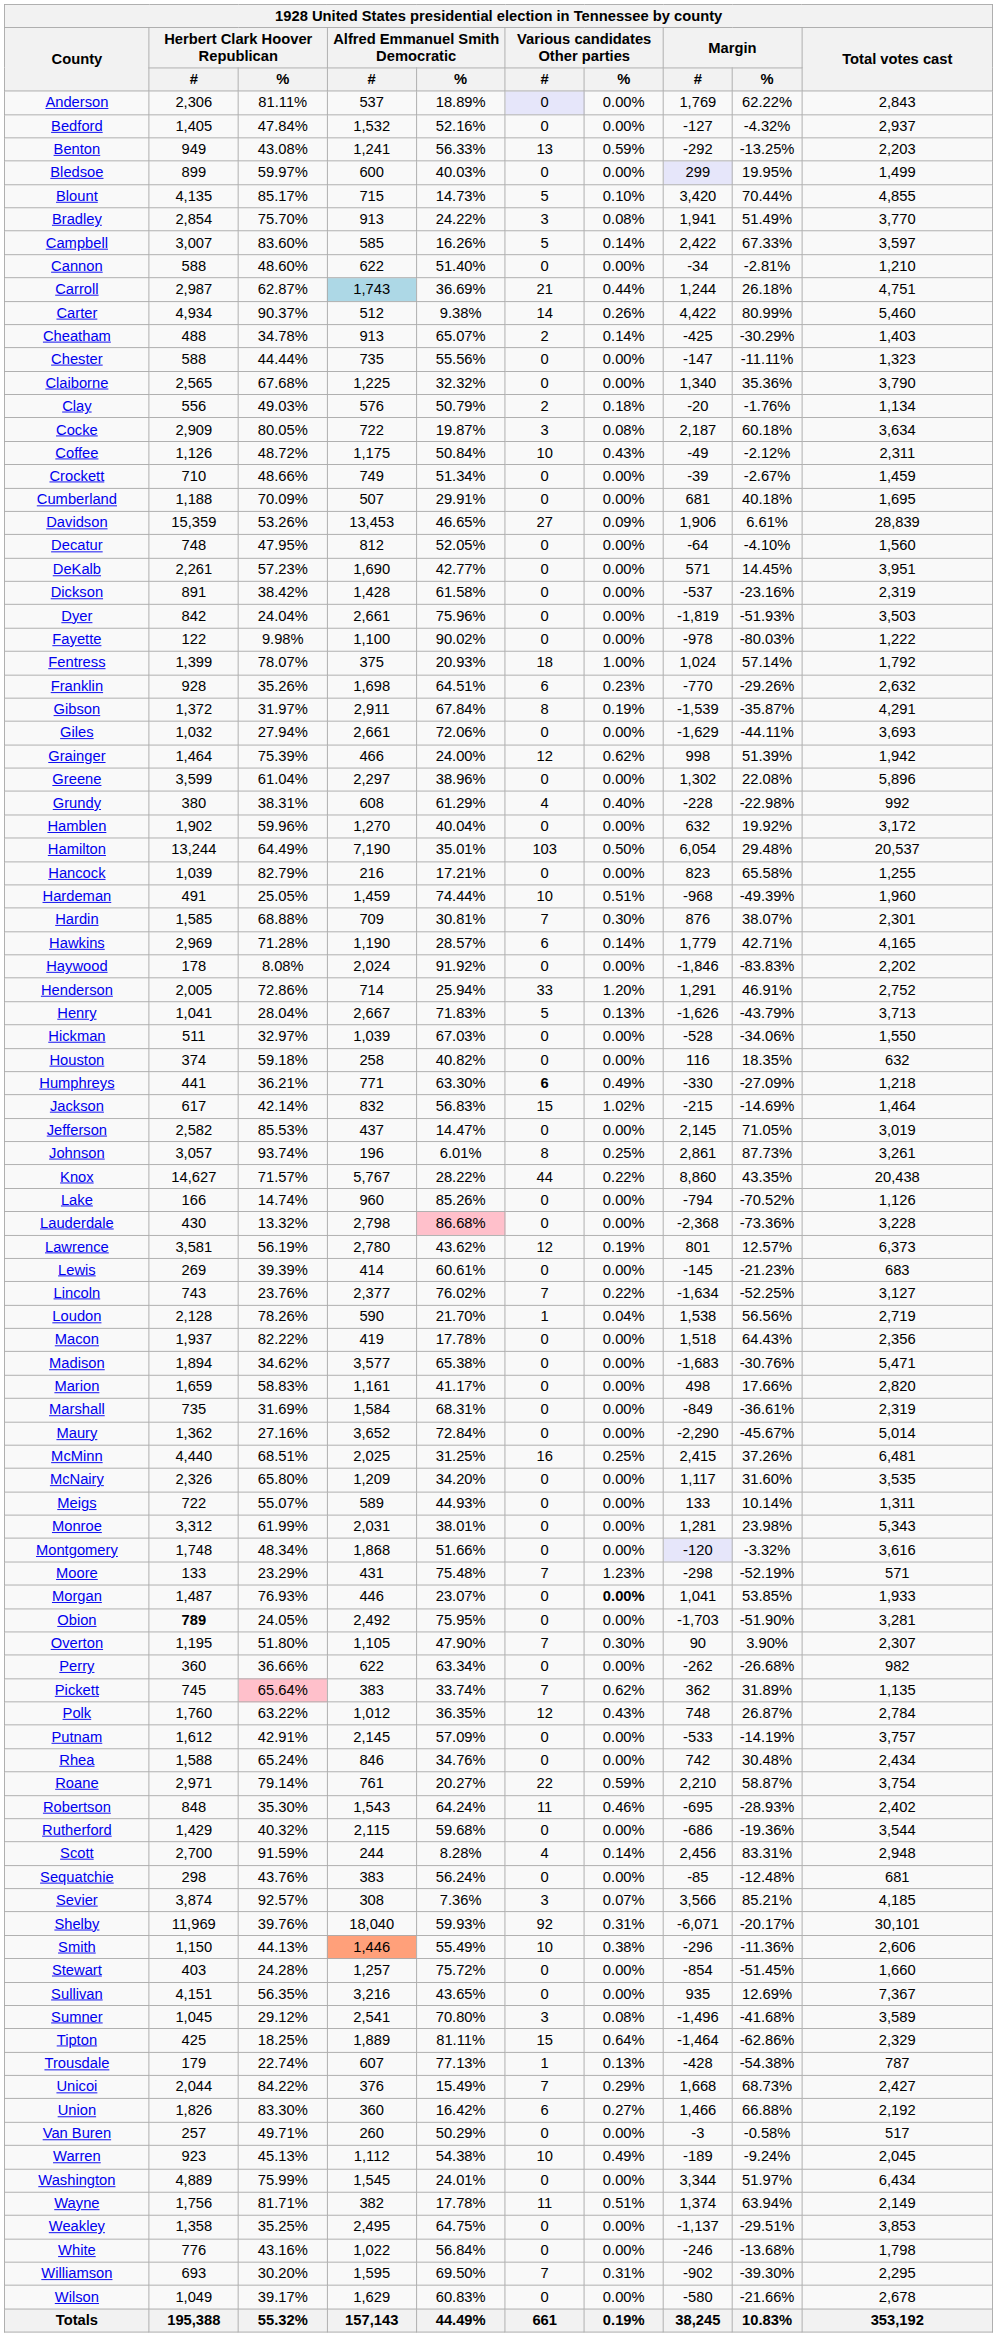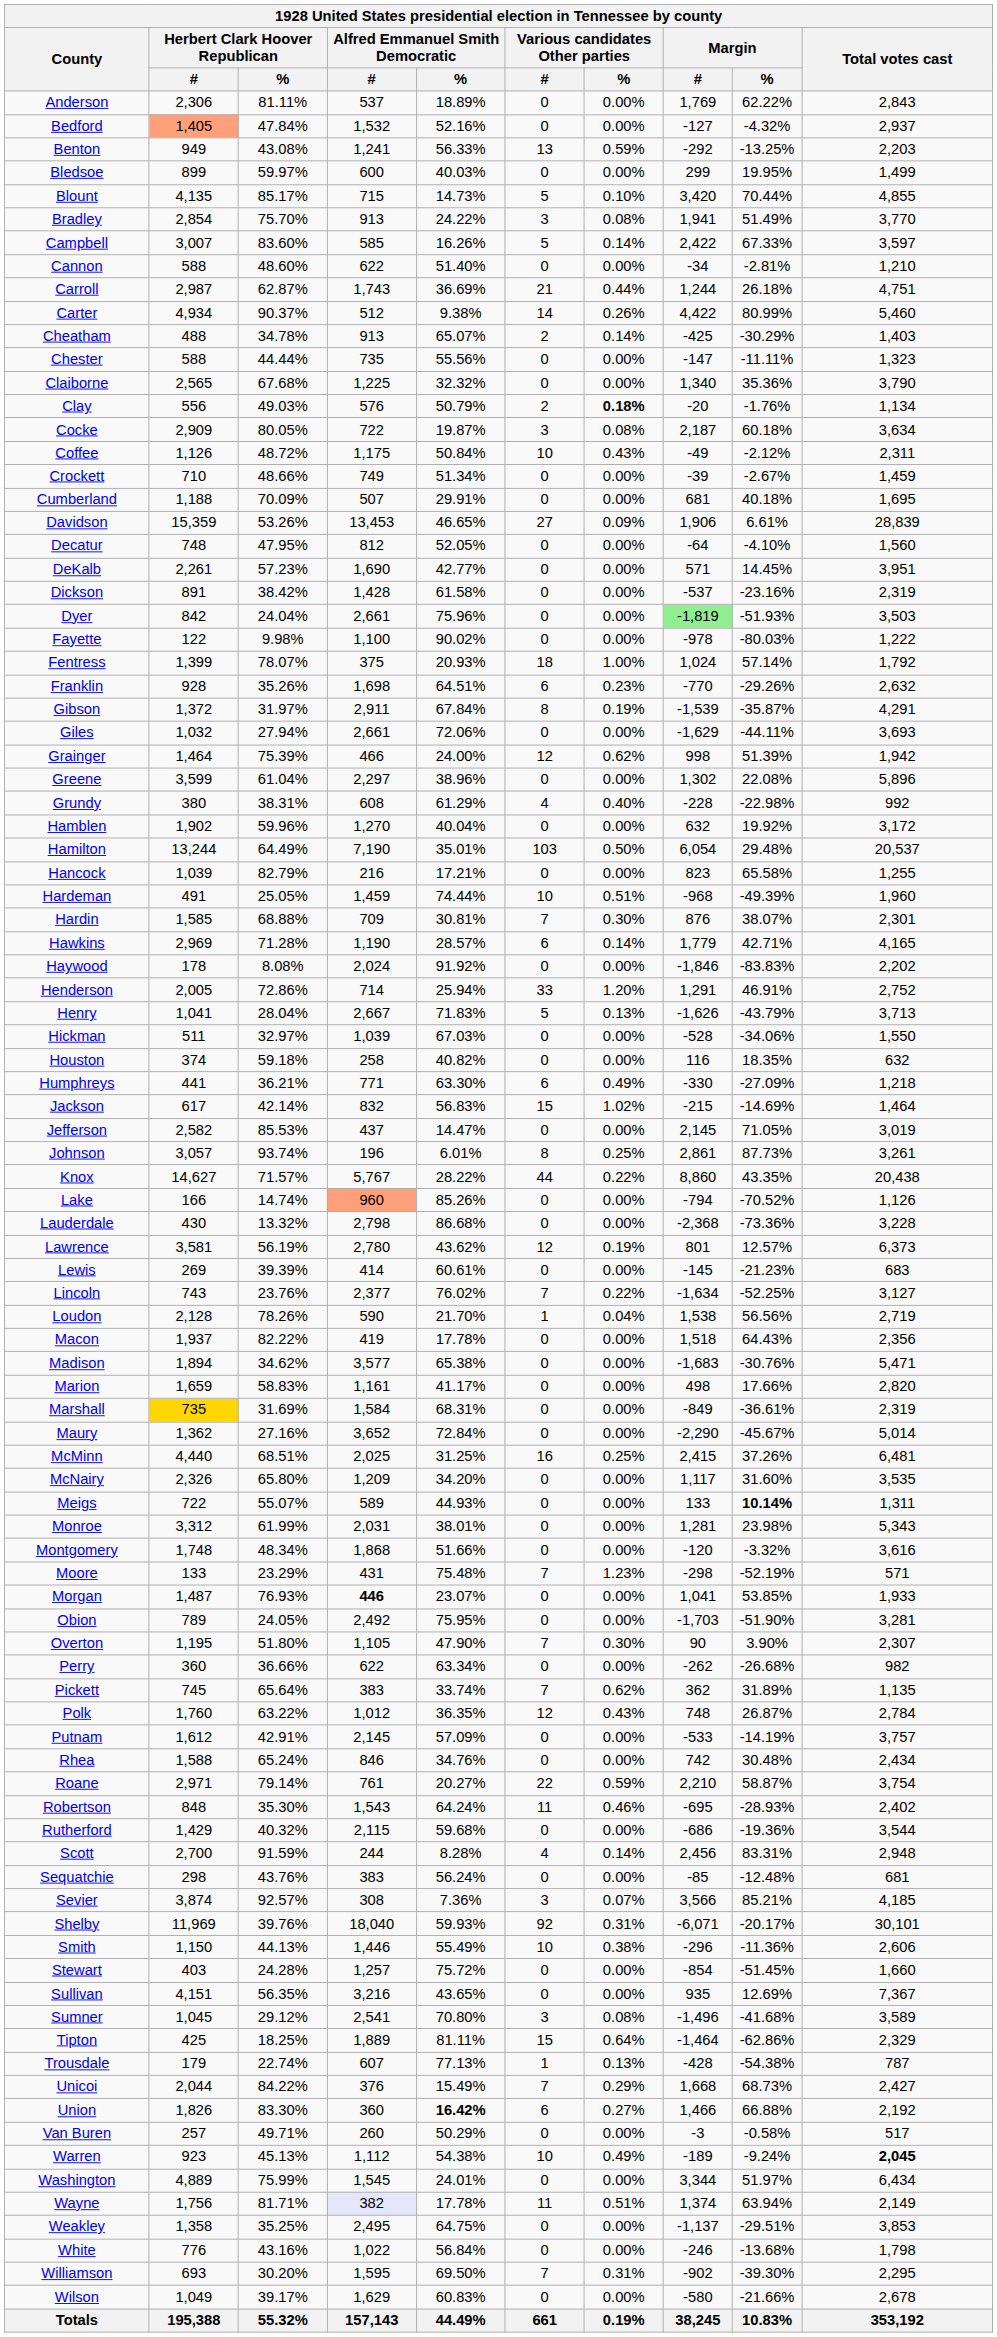(545, 102) lavender background -> (545, 102) no background
(194, 126) no background -> (194, 126) lightsalmon background
(698, 172) lavender background -> (698, 172) no background
(372, 289) lightblue background -> (372, 289) no background
(624, 406) normal -> (624, 406) bold
(698, 616) no background -> (698, 616) lightgreen background
(545, 1083) bold -> (545, 1083) normal
(372, 1199) no background -> (372, 1199) lightsalmon background
(461, 1223) pink background -> (461, 1223) no background
(194, 1410) no background -> (194, 1410) gold background
(767, 1503) normal -> (767, 1503) bold
(698, 1550) lavender background -> (698, 1550) no background
(372, 1596) normal -> (372, 1596) bold
(624, 1596) bold -> (624, 1596) normal
(194, 1620) bold -> (194, 1620) normal
(283, 1690) pink background -> (283, 1690) no background
(372, 1947) lightsalmon background -> (372, 1947) no background
(461, 2110) normal -> (461, 2110) bold
(897, 2157) normal -> (897, 2157) bold
(372, 2203) no background -> (372, 2203) lavender background
